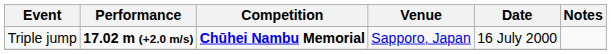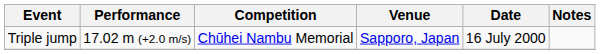(138, 37) bold -> (137, 37) normal
(282, 37) bold -> (276, 37) normal
